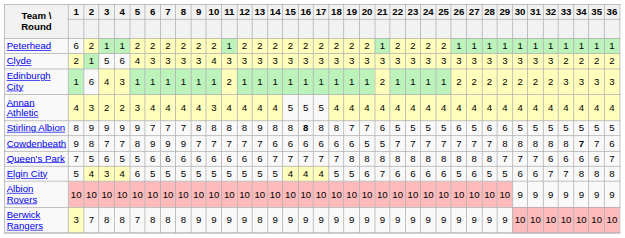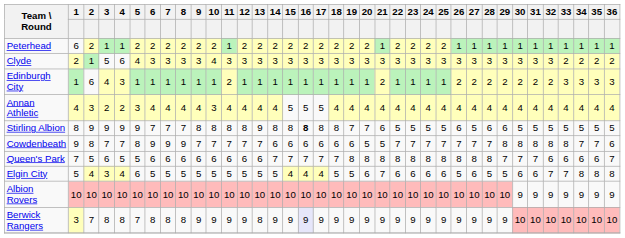(581, 143) bold -> (581, 143) normal
(306, 220) no background -> (306, 220) lavender background
